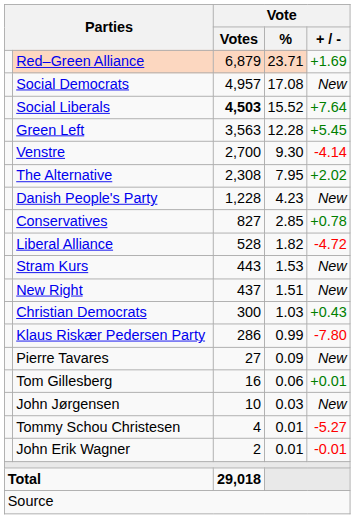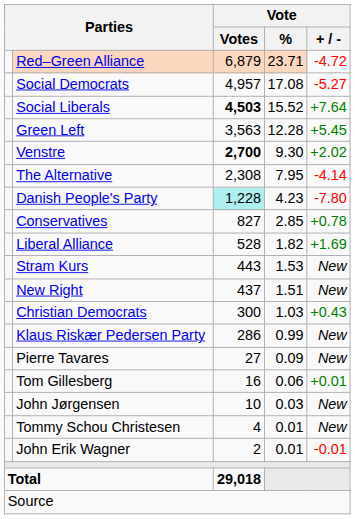(328, 61) +1.69 -> (330, 61) -4.72
(332, 84) New -> (330, 84) -5.27
(243, 152) normal -> (243, 152) bold
(330, 152) -4.14 -> (328, 152) +2.02
(328, 175) +2.02 -> (330, 175) -4.14
(243, 198) no background -> (243, 198) paleturquoise background
(332, 198) New -> (330, 198) -7.80
(330, 244) -4.72 -> (328, 244) +1.69
(330, 335) -7.80 -> (332, 335) New
(330, 426) -5.27 -> (332, 426) New
